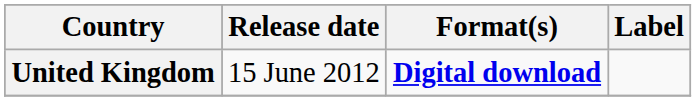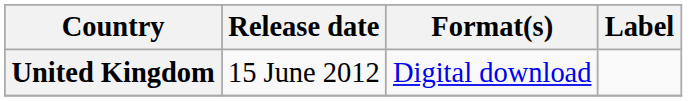(497, 72) bold -> (492, 72) normal
